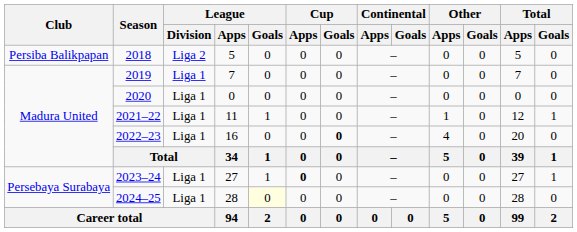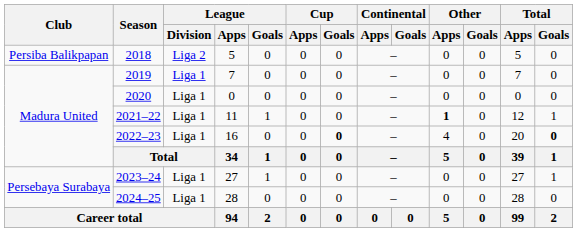(446, 116) normal -> (446, 116) bold
(554, 136) normal -> (554, 136) bold
(303, 177) bold -> (303, 177) normal
(267, 197) lightyellow background -> (267, 197) no background
